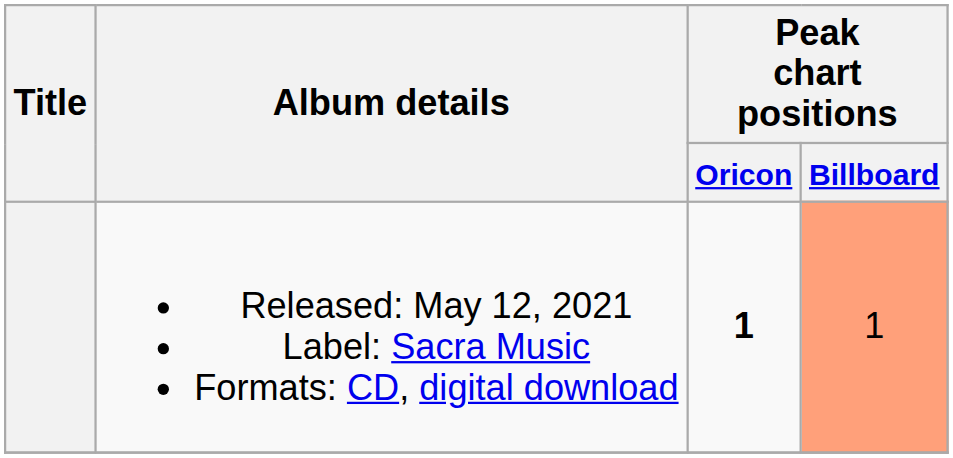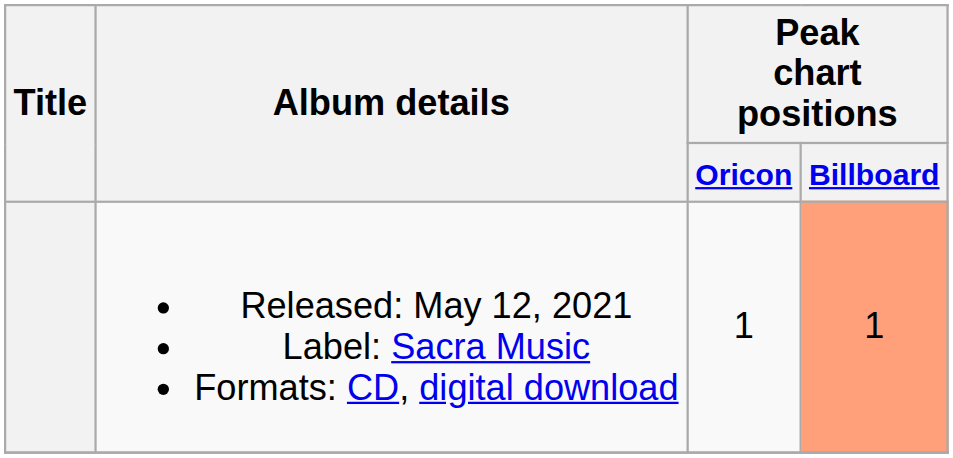(744, 326) bold -> (744, 326) normal
